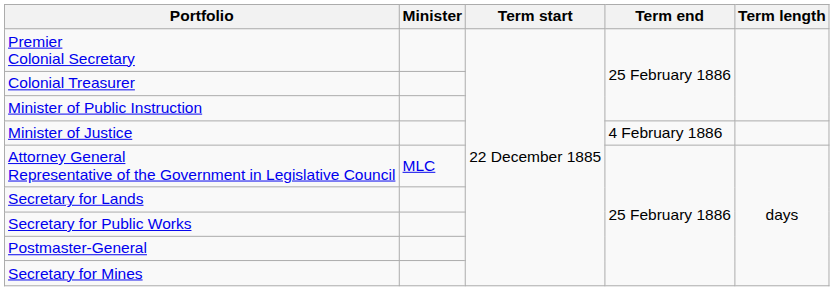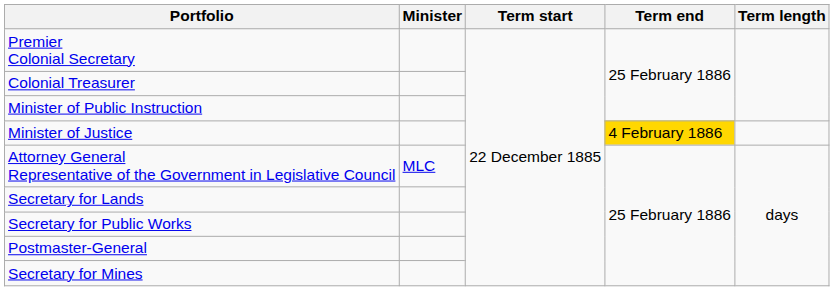(665, 132) no background -> (665, 132) gold background
